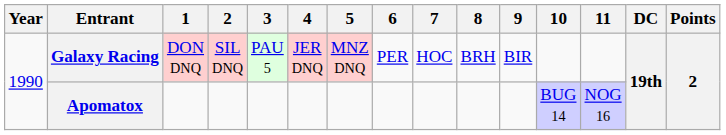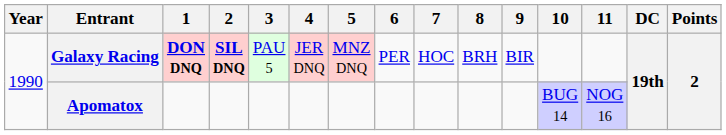(185, 57) normal -> (186, 57) bold
(228, 57) normal -> (229, 57) bold
